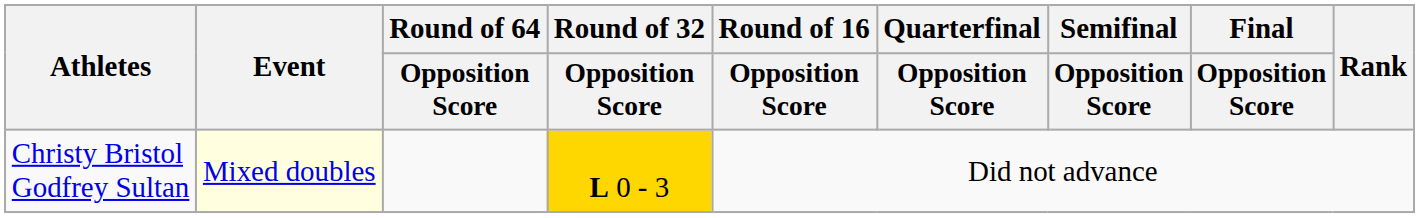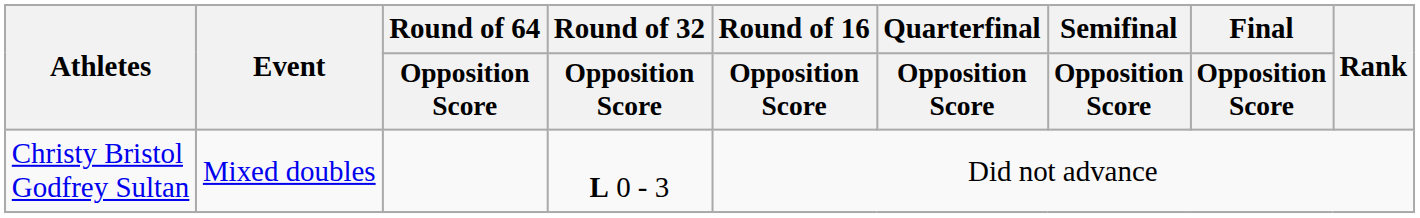(289, 170) lightyellow background -> (289, 170) no background
(629, 187) gold background -> (629, 187) no background
